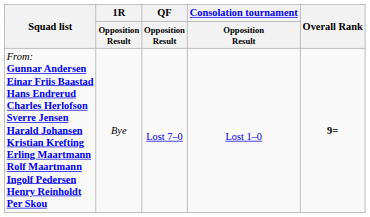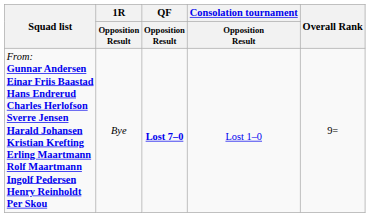(164, 137) normal -> (164, 137) bold
(333, 131) bold -> (333, 131) normal
